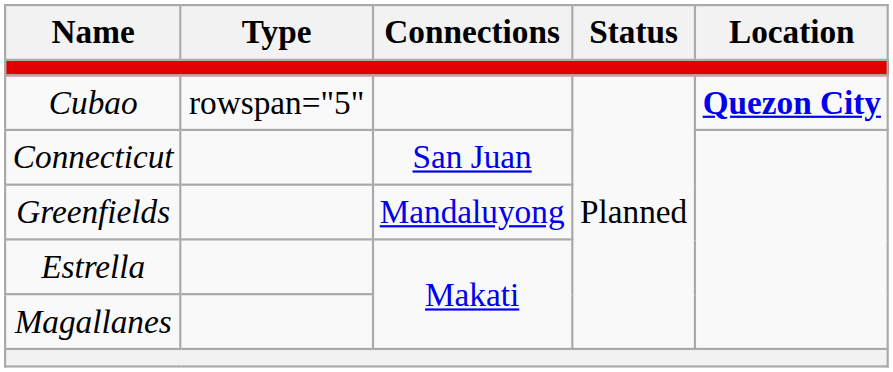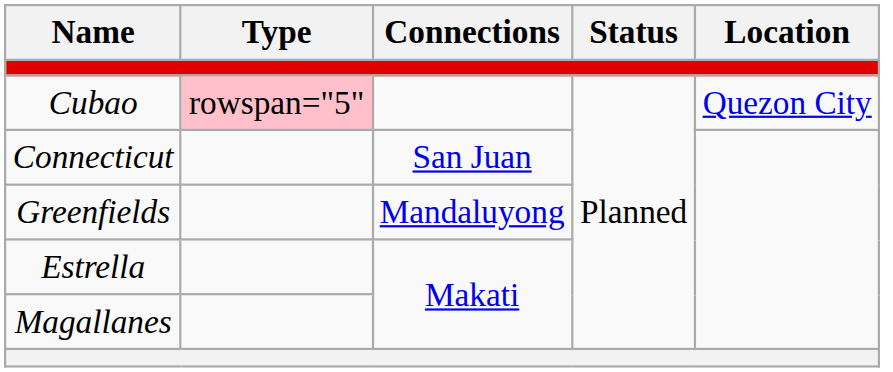(277, 102) no background -> (277, 102) pink background
(792, 102) bold -> (787, 102) normal
